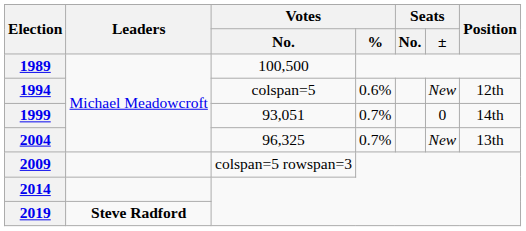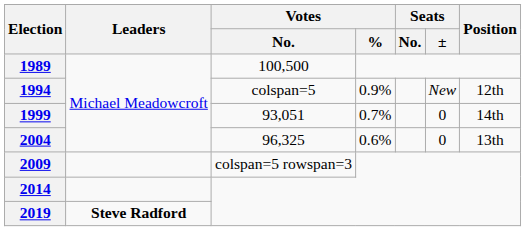(375, 90) 0.6% -> (375, 90) 0.9%
(375, 139) 0.7% -> (375, 139) 0.6%
(442, 139) New -> (442, 139) 0
